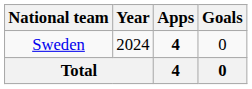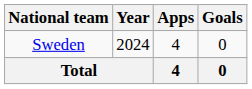(176, 44) bold -> (176, 44) normal
